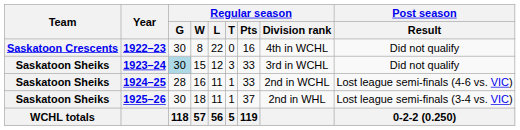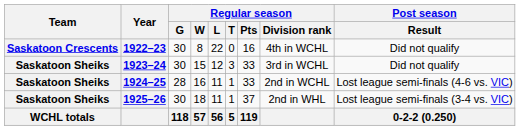(180, 65) lightblue background -> (180, 65) no background
